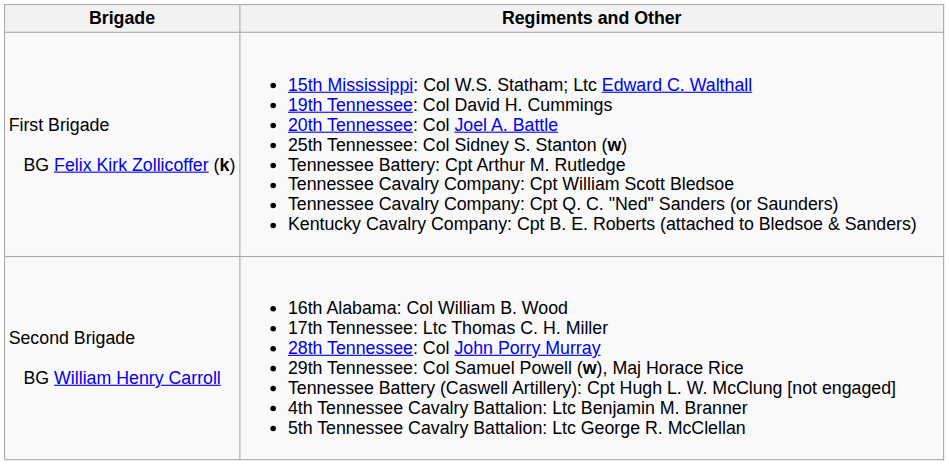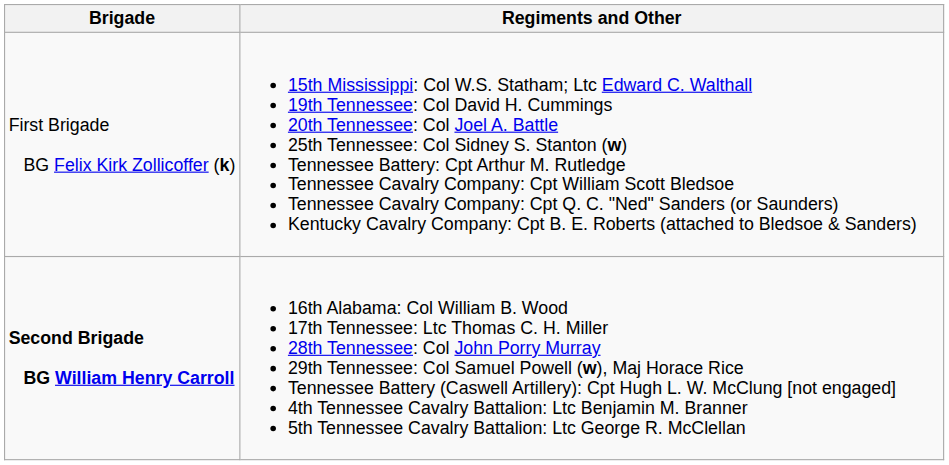(115, 357) normal -> (122, 357) bold
